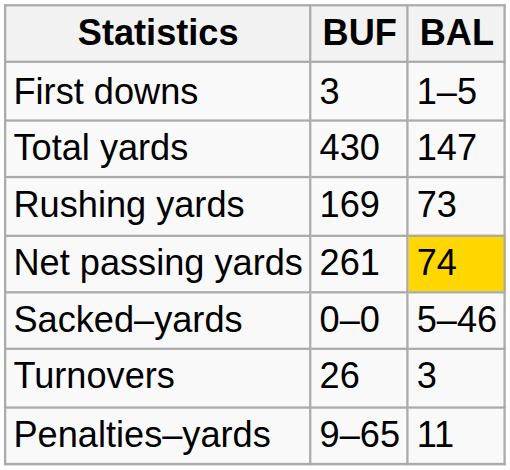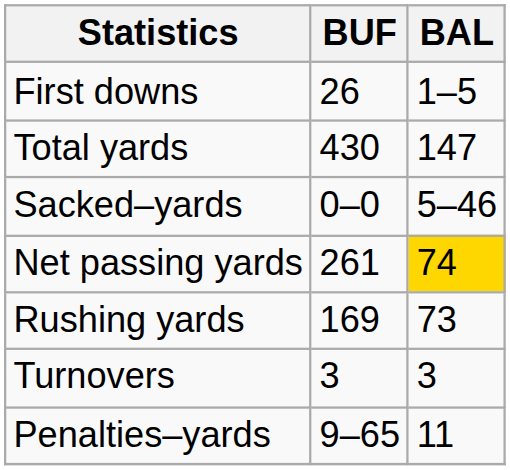(330, 90) 3 -> (340, 90) 26
rows swapped: (129, 205) <-> (128, 320)
(340, 377) 26 -> (330, 377) 3
